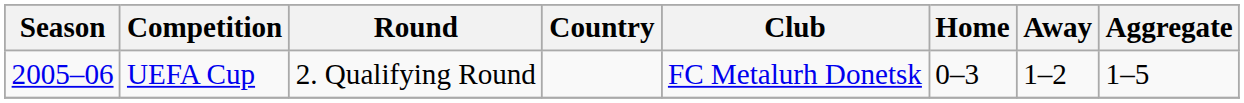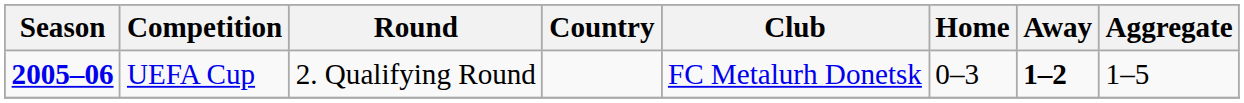(63, 73) normal -> (63, 73) bold
(1045, 73) normal -> (1045, 73) bold
